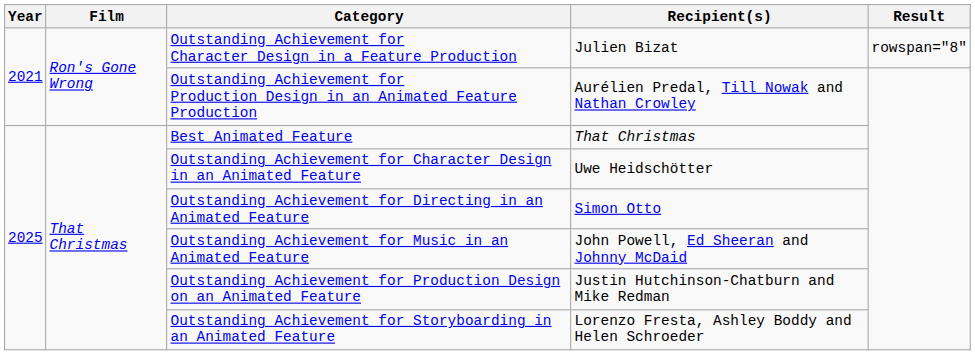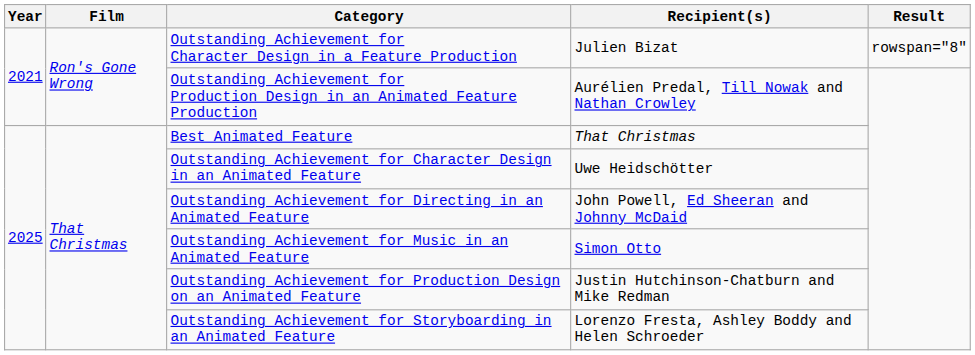(618, 209) Simon Otto -> (691, 209) John Powell, Ed Sheeran and Johnny McDaid
(691, 249) John Powell, Ed Sheeran and Johnny McDaid -> (618, 249) Simon Otto
